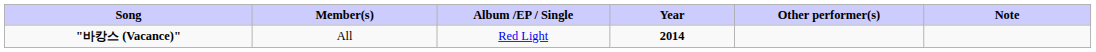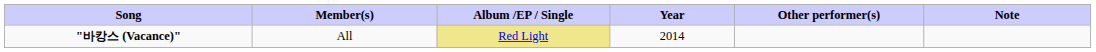(523, 35) no background -> (523, 35) khaki background
(672, 35) bold -> (672, 35) normal
